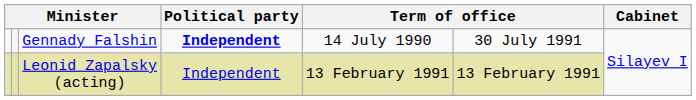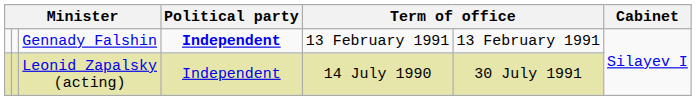(378, 41) 14 July 1990 -> (378, 41) 13 February 1991
(528, 41) 30 July 1991 -> (528, 41) 13 February 1991
(378, 74) 13 February 1991 -> (378, 74) 14 July 1990
(528, 74) 13 February 1991 -> (528, 74) 30 July 1991
